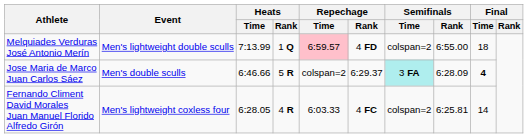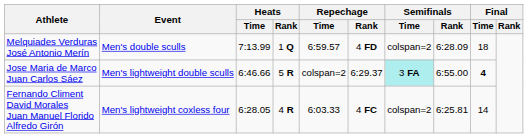(168, 47) Men's lightweight double sculls -> (144, 47) Men's double sculls
(324, 47) pink background -> (324, 47) no background
(452, 47) 6:55.00 -> (452, 47) 6:28.09
(144, 73) Men's double sculls -> (168, 73) Men's lightweight double sculls
(452, 73) 6:28.09 -> (452, 73) 6:55.00
